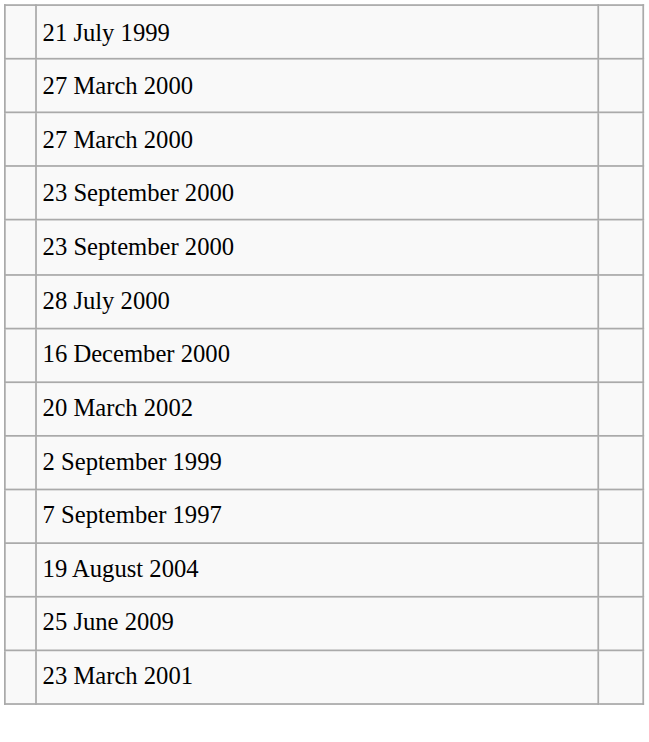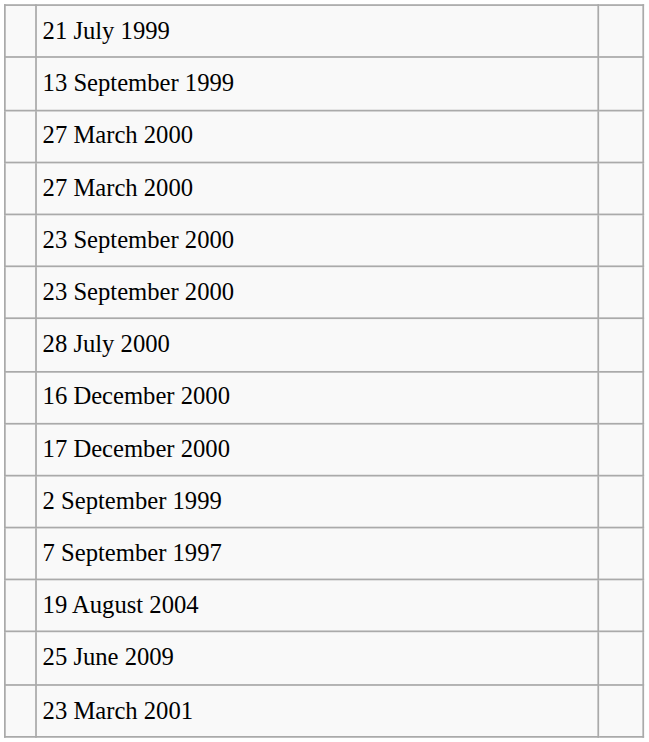+ row: (21, 84)
+ row: (21, 449)
- row: (21, 409)
